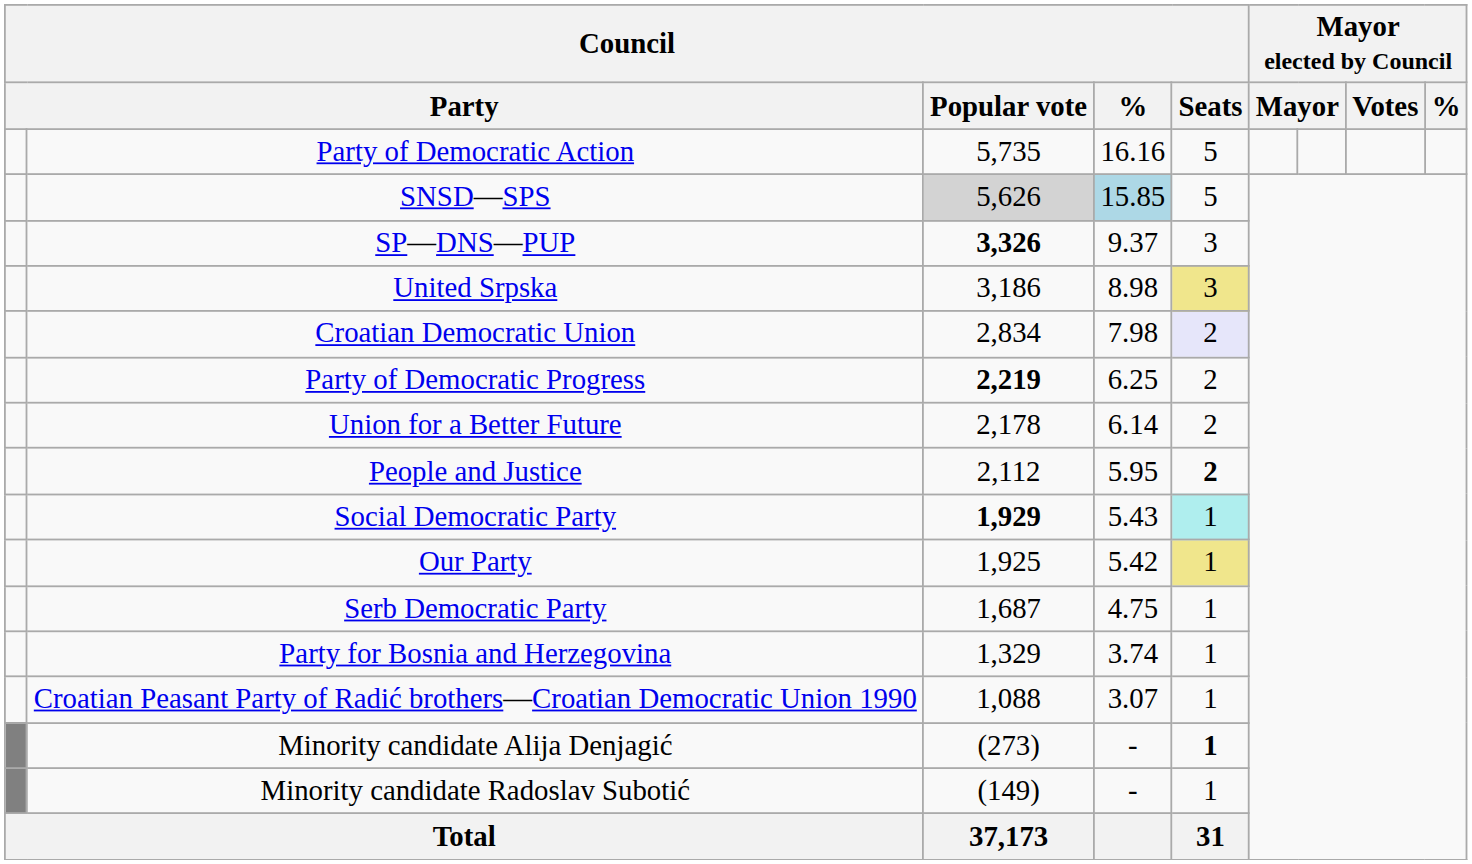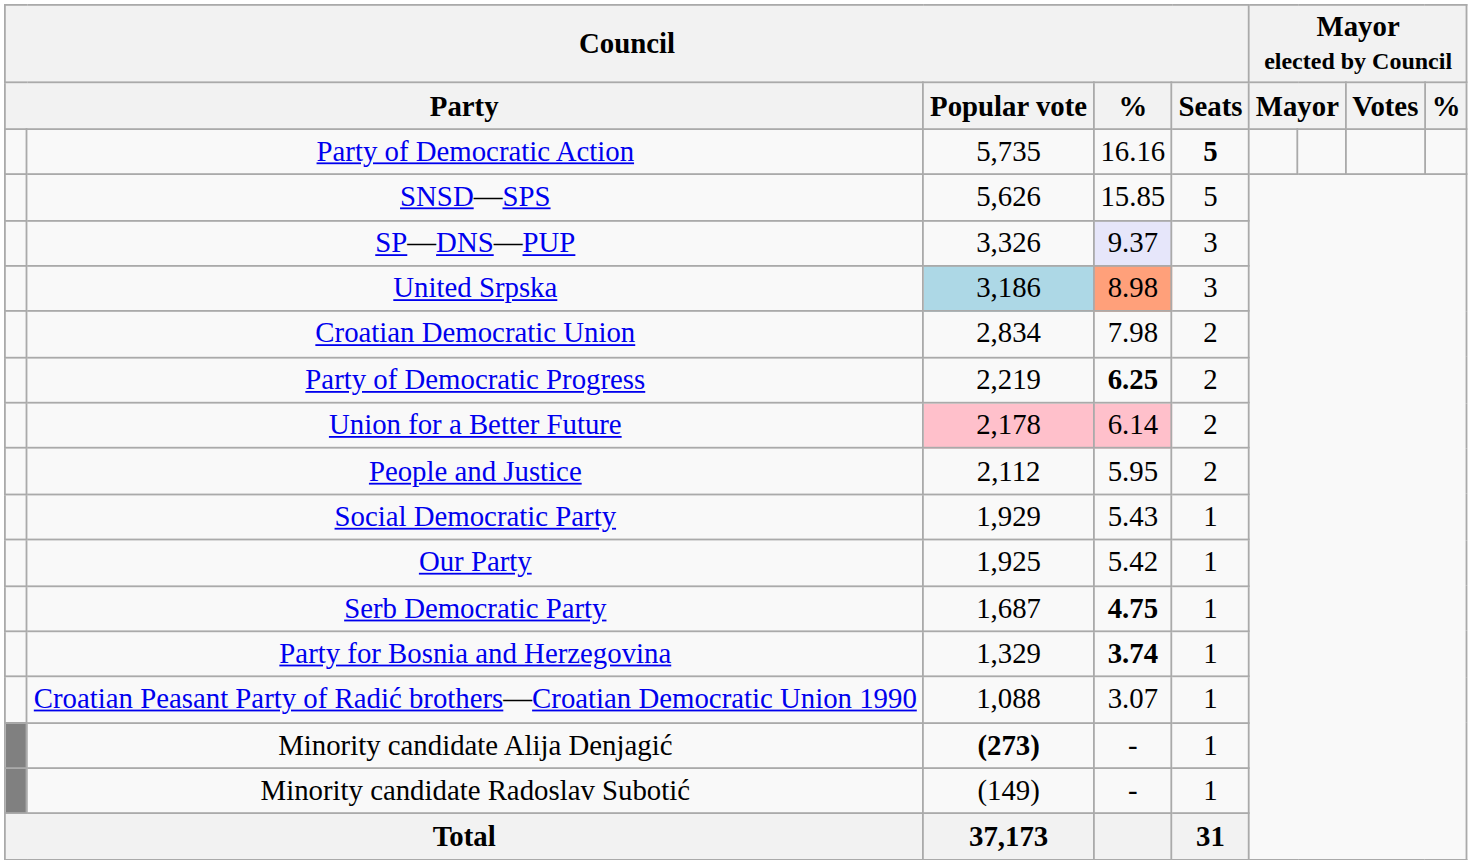(1211, 151) normal -> (1211, 151) bold
(1009, 196) lightgrey background -> (1009, 196) no background
(1133, 196) lightblue background -> (1133, 196) no background
(1009, 242) bold -> (1009, 242) normal
(1133, 242) no background -> (1133, 242) lavender background
(1009, 288) no background -> (1009, 288) lightblue background
(1133, 288) no background -> (1133, 288) lightsalmon background
(1211, 288) khaki background -> (1211, 288) no background
(1211, 333) lavender background -> (1211, 333) no background
(1009, 379) bold -> (1009, 379) normal
(1133, 379) normal -> (1133, 379) bold
(1009, 425) no background -> (1009, 425) pink background
(1133, 425) no background -> (1133, 425) pink background
(1211, 470) bold -> (1211, 470) normal
(1009, 516) bold -> (1009, 516) normal
(1211, 516) paleturquoise background -> (1211, 516) no background
(1211, 562) khaki background -> (1211, 562) no background
(1133, 607) normal -> (1133, 607) bold
(1133, 653) normal -> (1133, 653) bold
(1009, 744) normal -> (1009, 744) bold
(1211, 744) bold -> (1211, 744) normal
